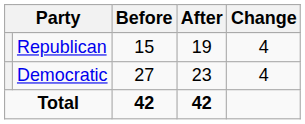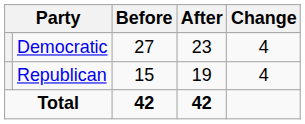rows swapped: (62, 75) <-> (62, 47)
